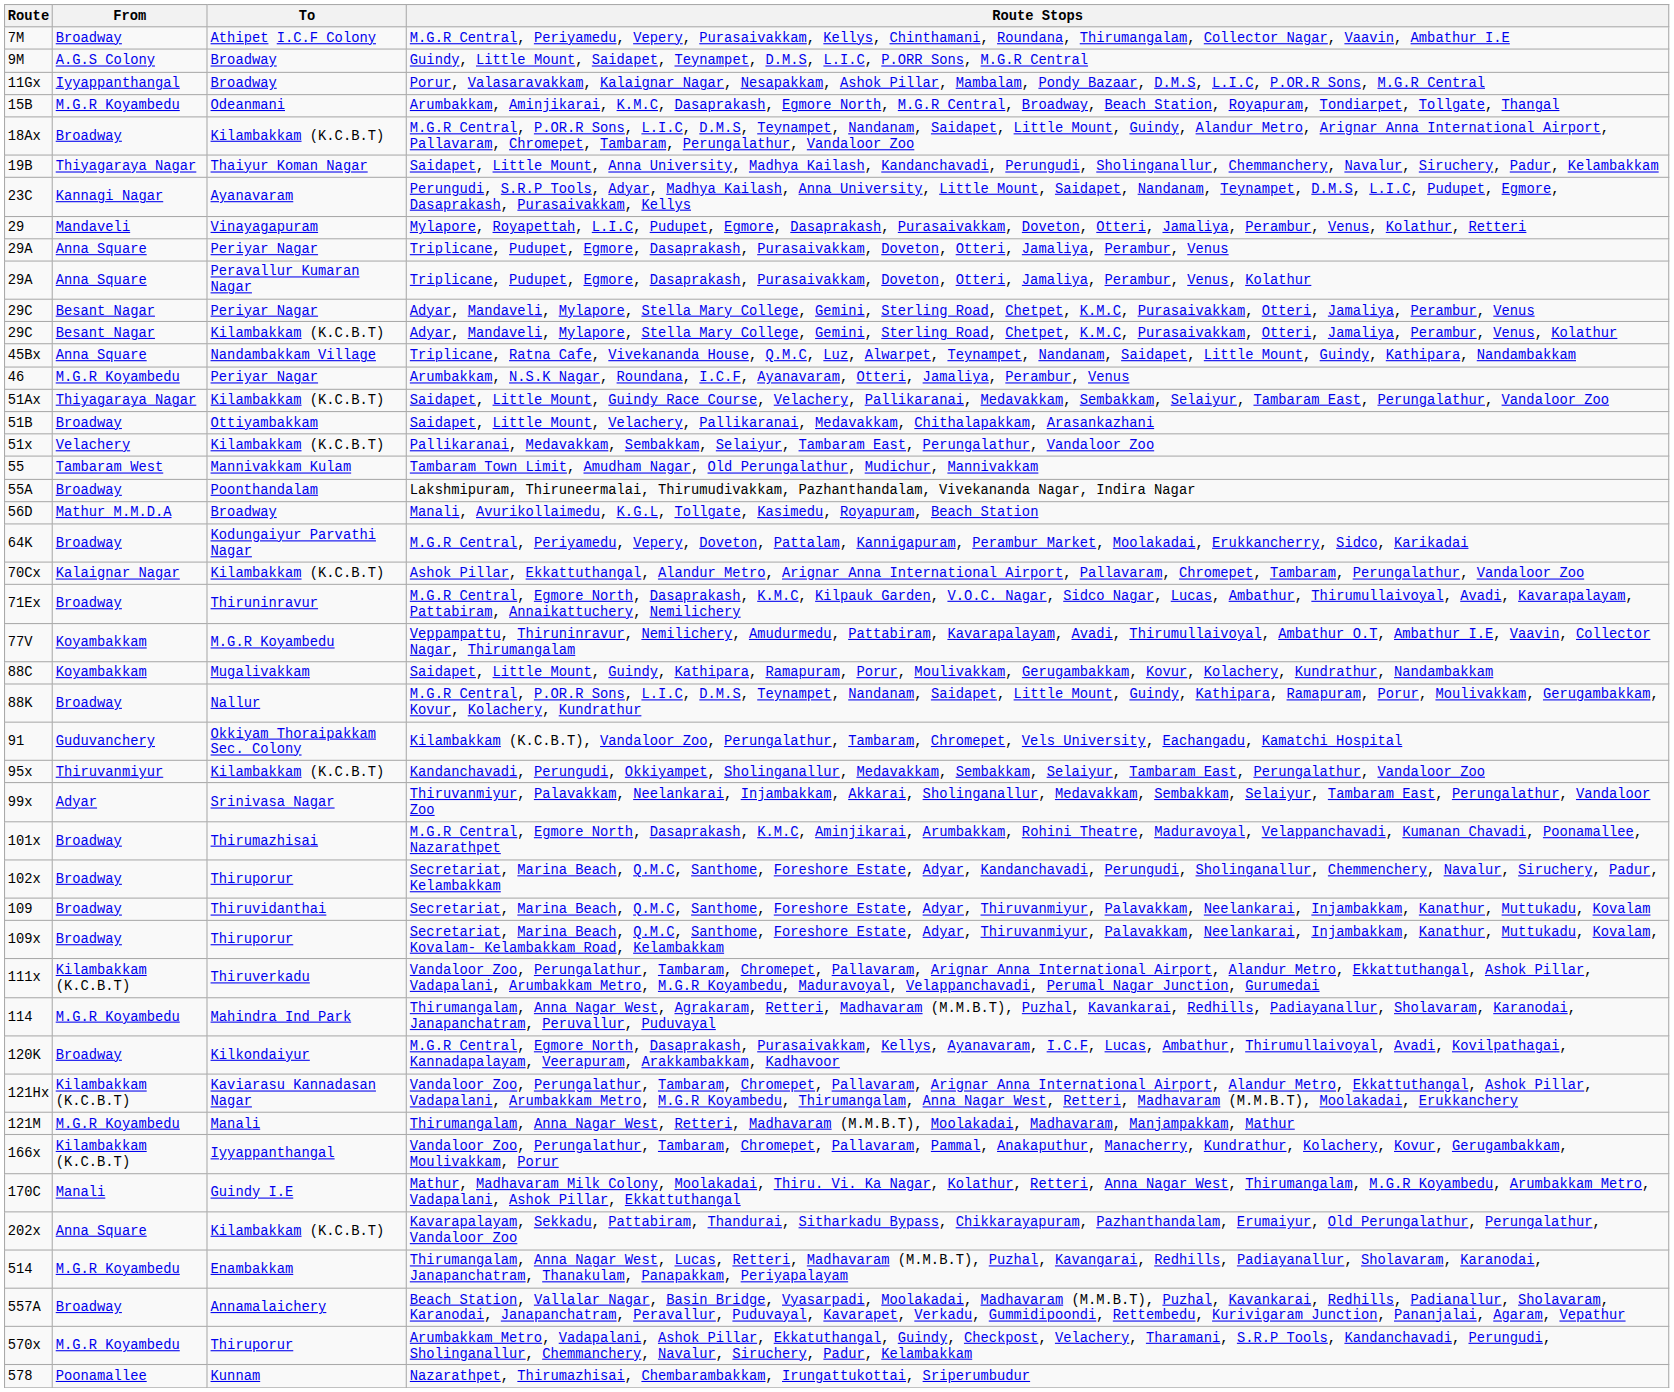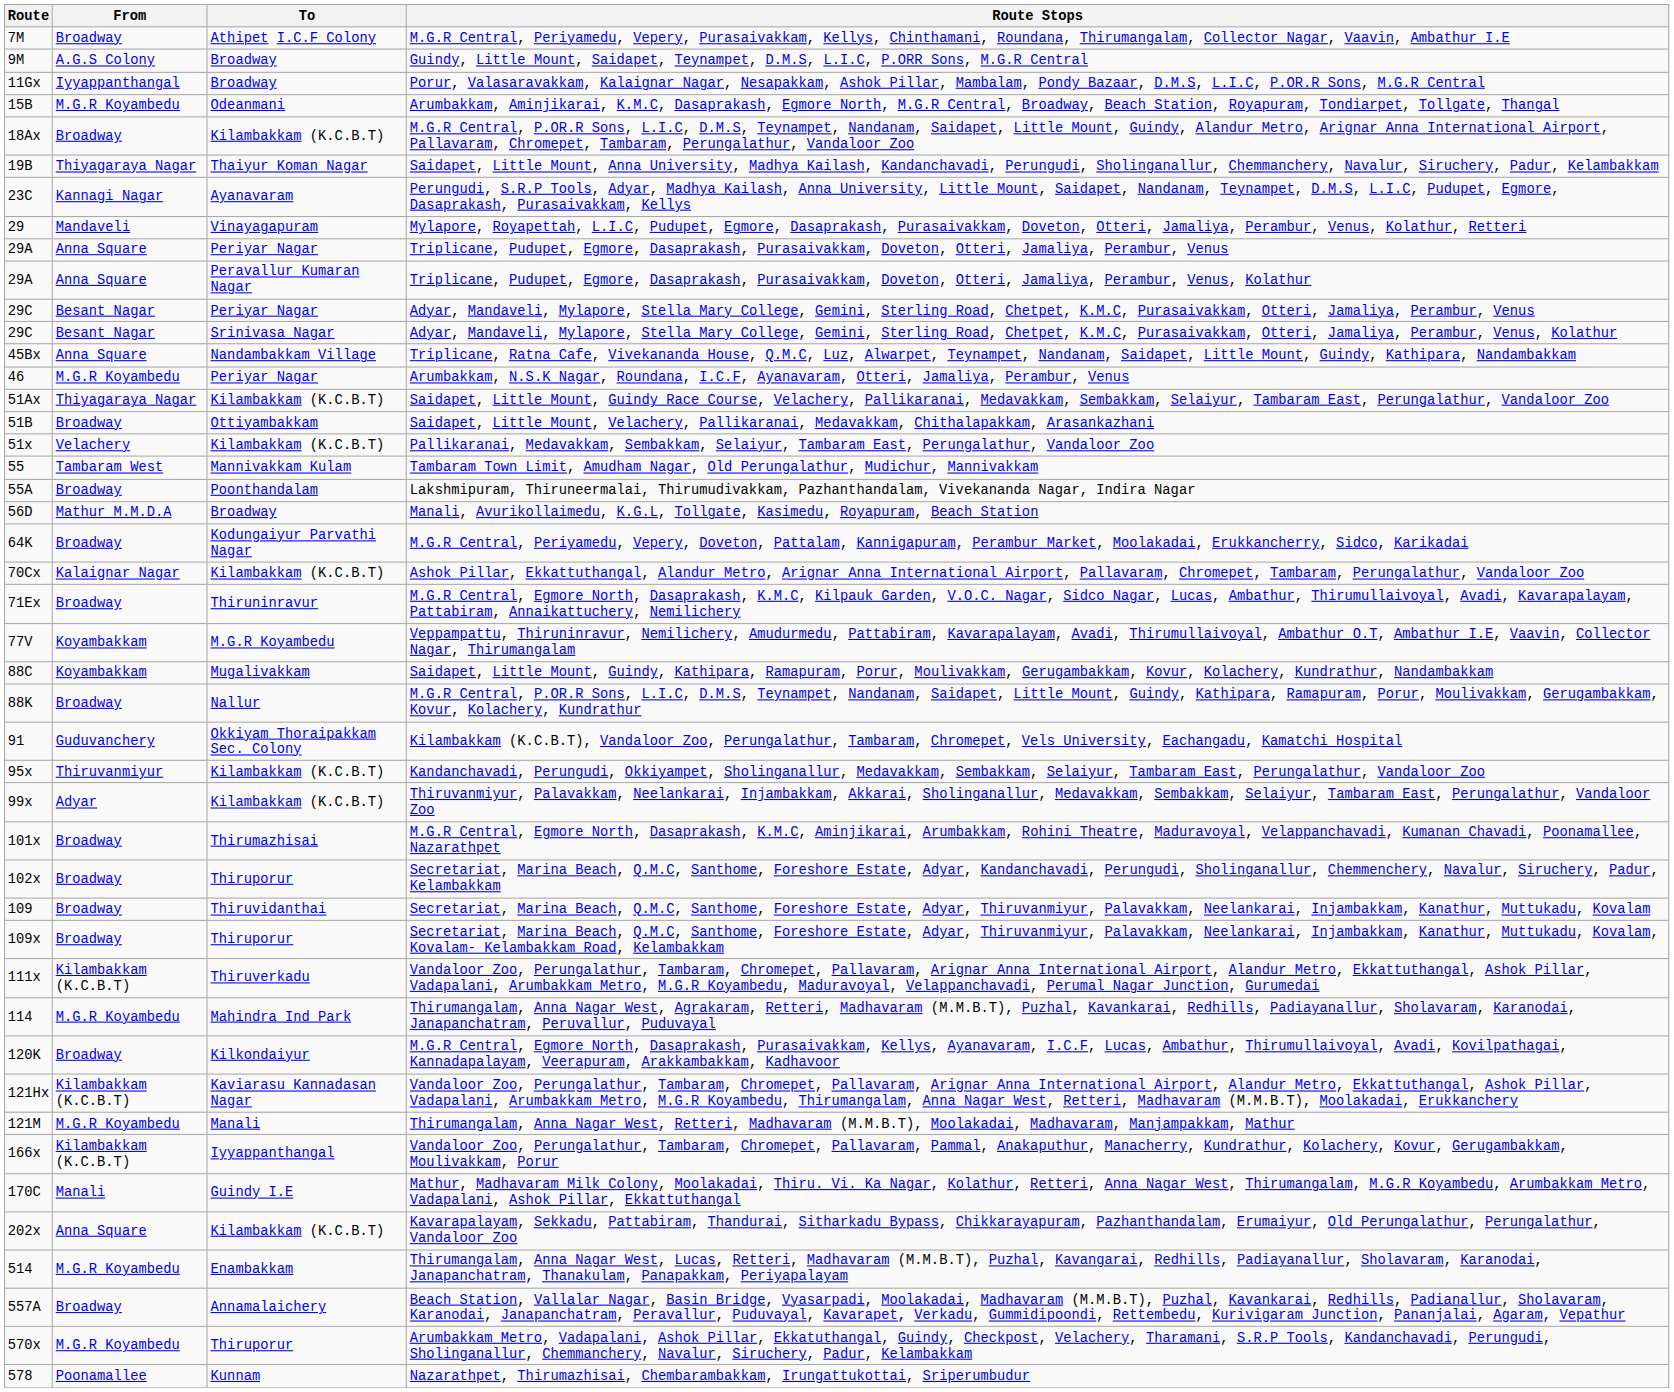(297, 333) Kilambakkam (K.C.B.T) -> (273, 333) Srinivasa Nagar
(273, 802) Srinivasa Nagar -> (297, 802) Kilambakkam (K.C.B.T)
